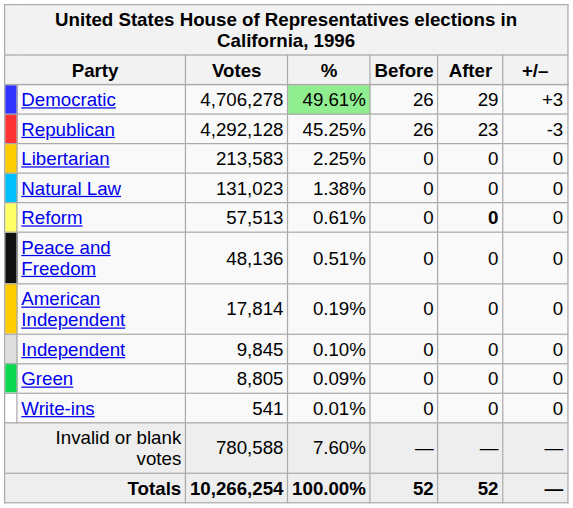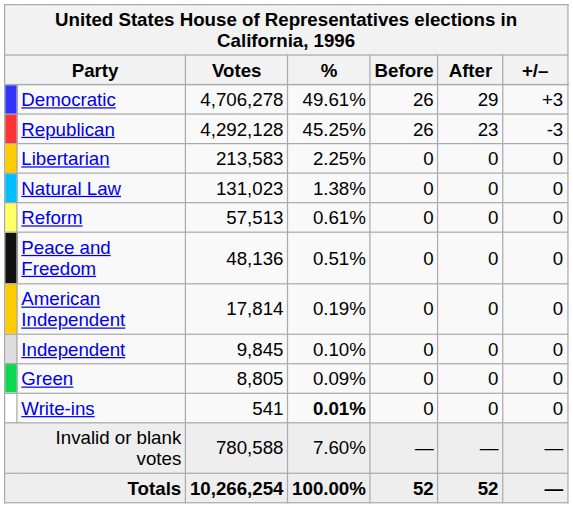(334, 100) lightgreen background -> (334, 100) no background
(493, 218) bold -> (493, 218) normal
(339, 408) normal -> (339, 408) bold
